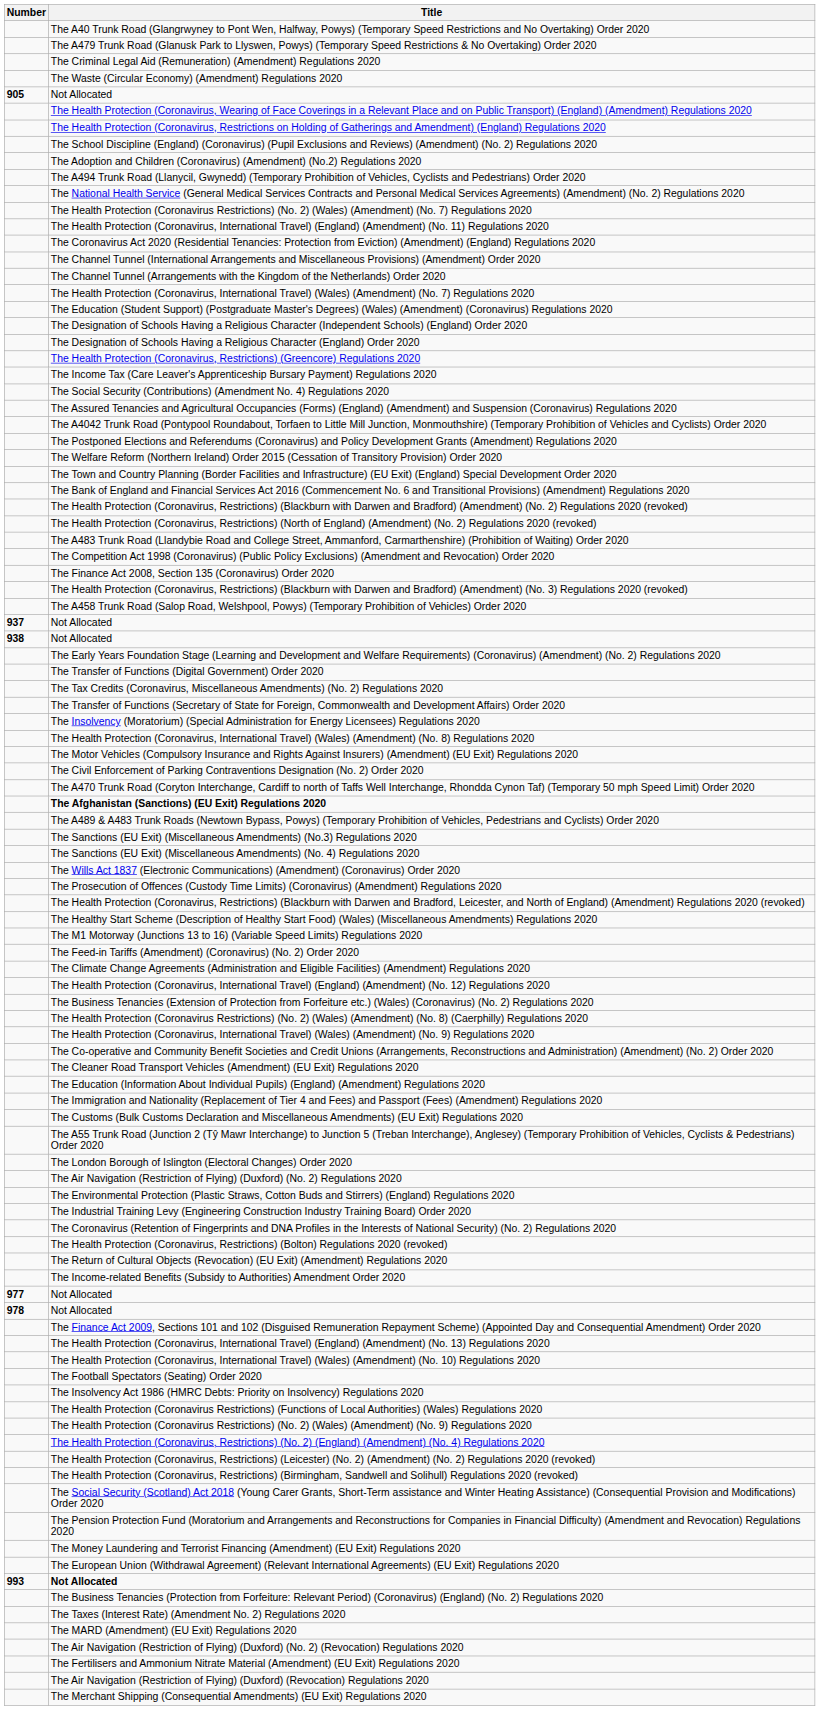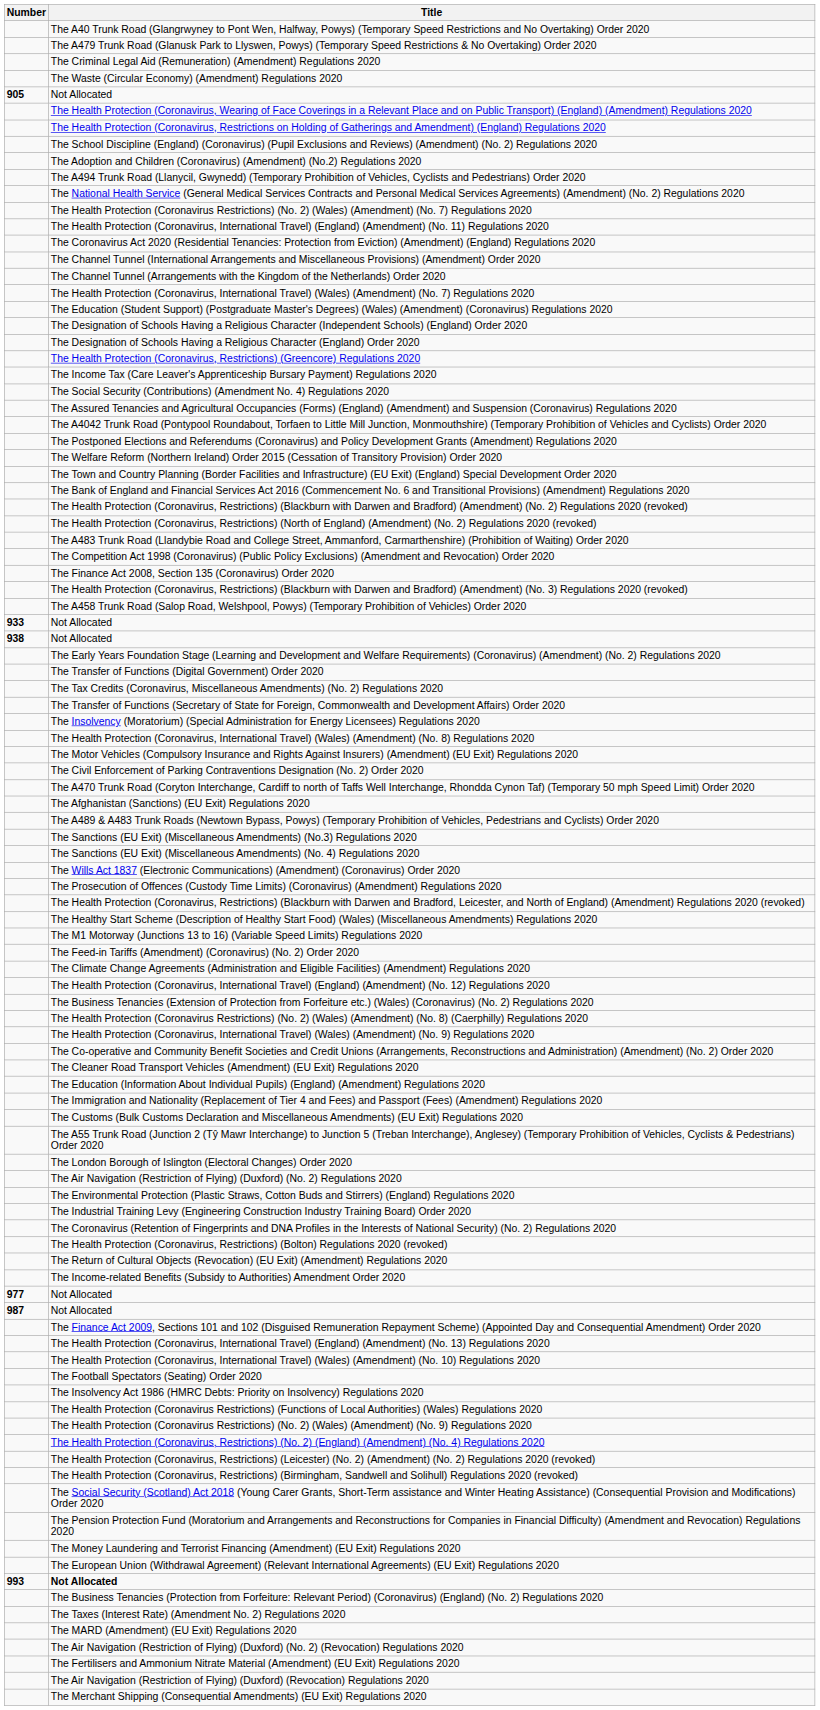(15, 623) 937 -> (15, 623) 933
(188, 804) bold -> (180, 804) normal
(15, 1310) 978 -> (15, 1310) 987
